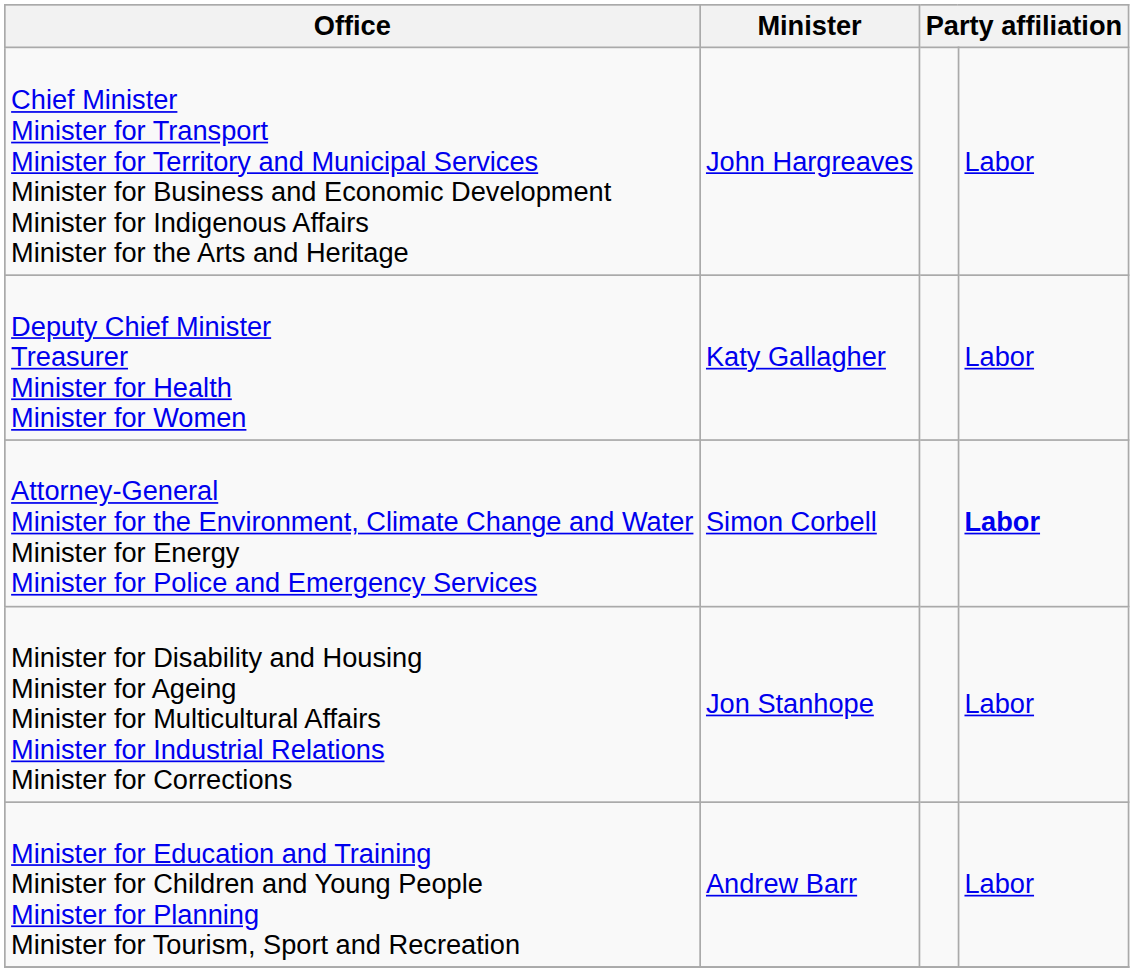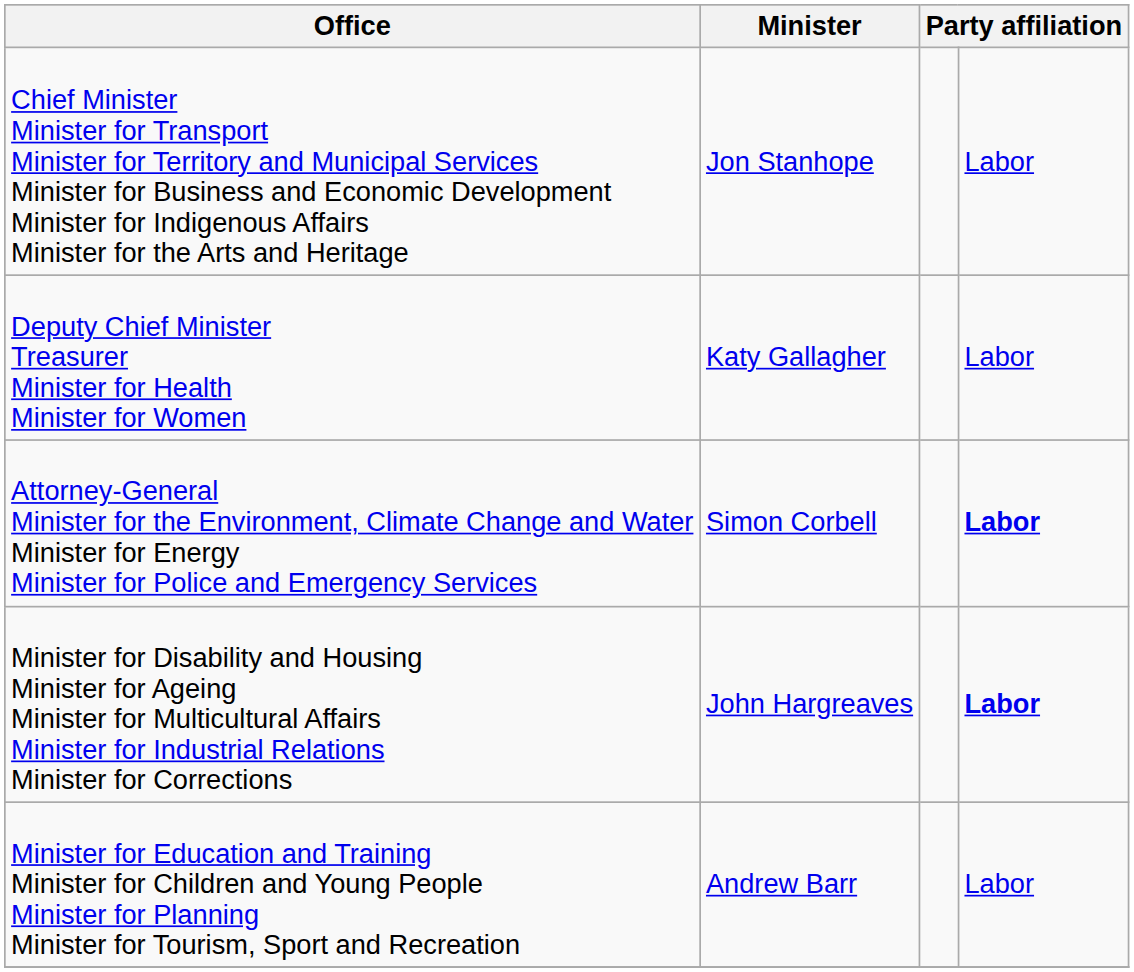(810, 161) John Hargreaves -> (790, 161) Jon Stanhope
(790, 703) Jon Stanhope -> (810, 703) John Hargreaves
(999, 703) normal -> (1002, 703) bold
